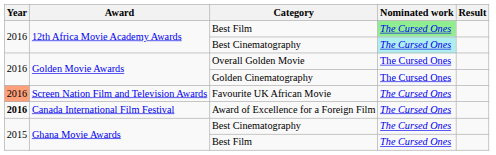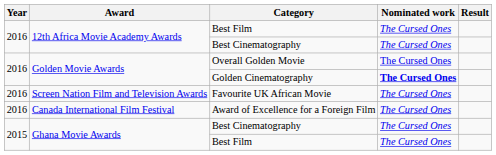(416, 28) lightgreen background -> (416, 28) no background
(416, 45) paleturquoise background -> (416, 45) no background
(416, 77) normal -> (418, 77) bold
(17, 93) lightsalmon background -> (17, 93) no background
(17, 110) bold -> (17, 110) normal
